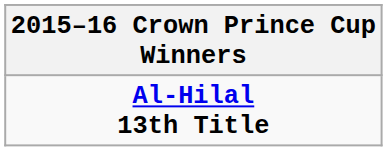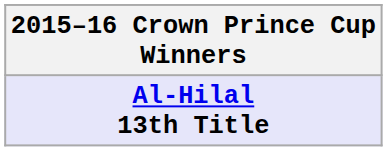(193, 111) no background -> (193, 111) lavender background
